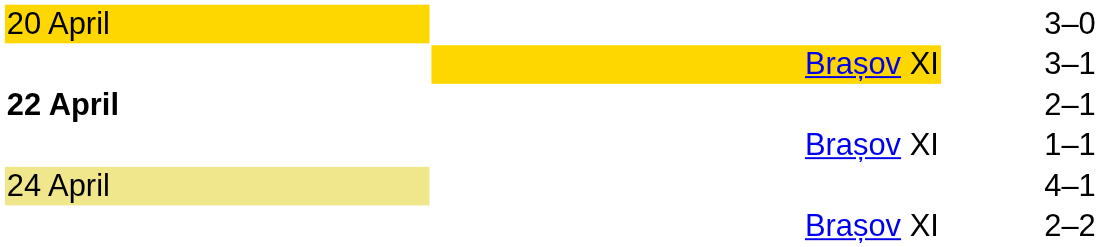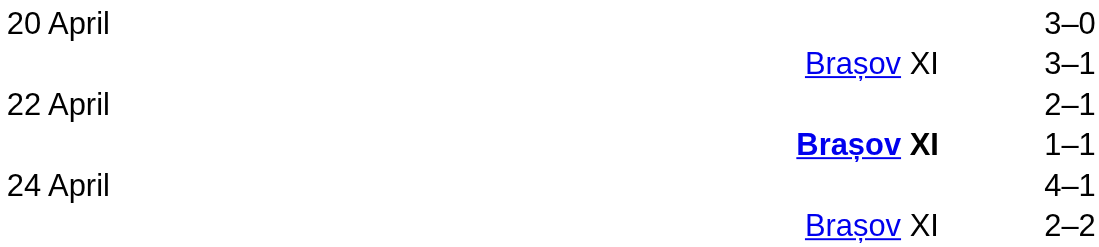(58, 23) gold background -> (58, 23) no background
(872, 64) gold background -> (872, 64) no background
(63, 104) bold -> (58, 104) normal
(872, 145) normal -> (868, 145) bold
(58, 185) khaki background -> (58, 185) no background
